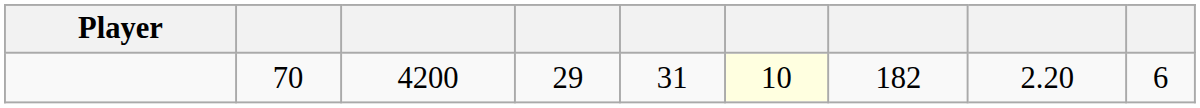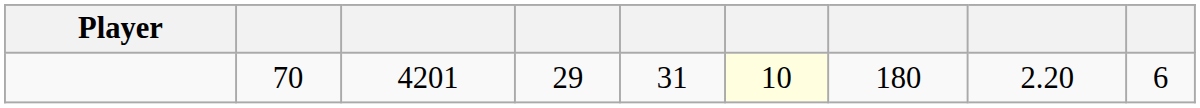(428, 77) 4200 -> (428, 77) 4201
(898, 77) 182 -> (898, 77) 180
